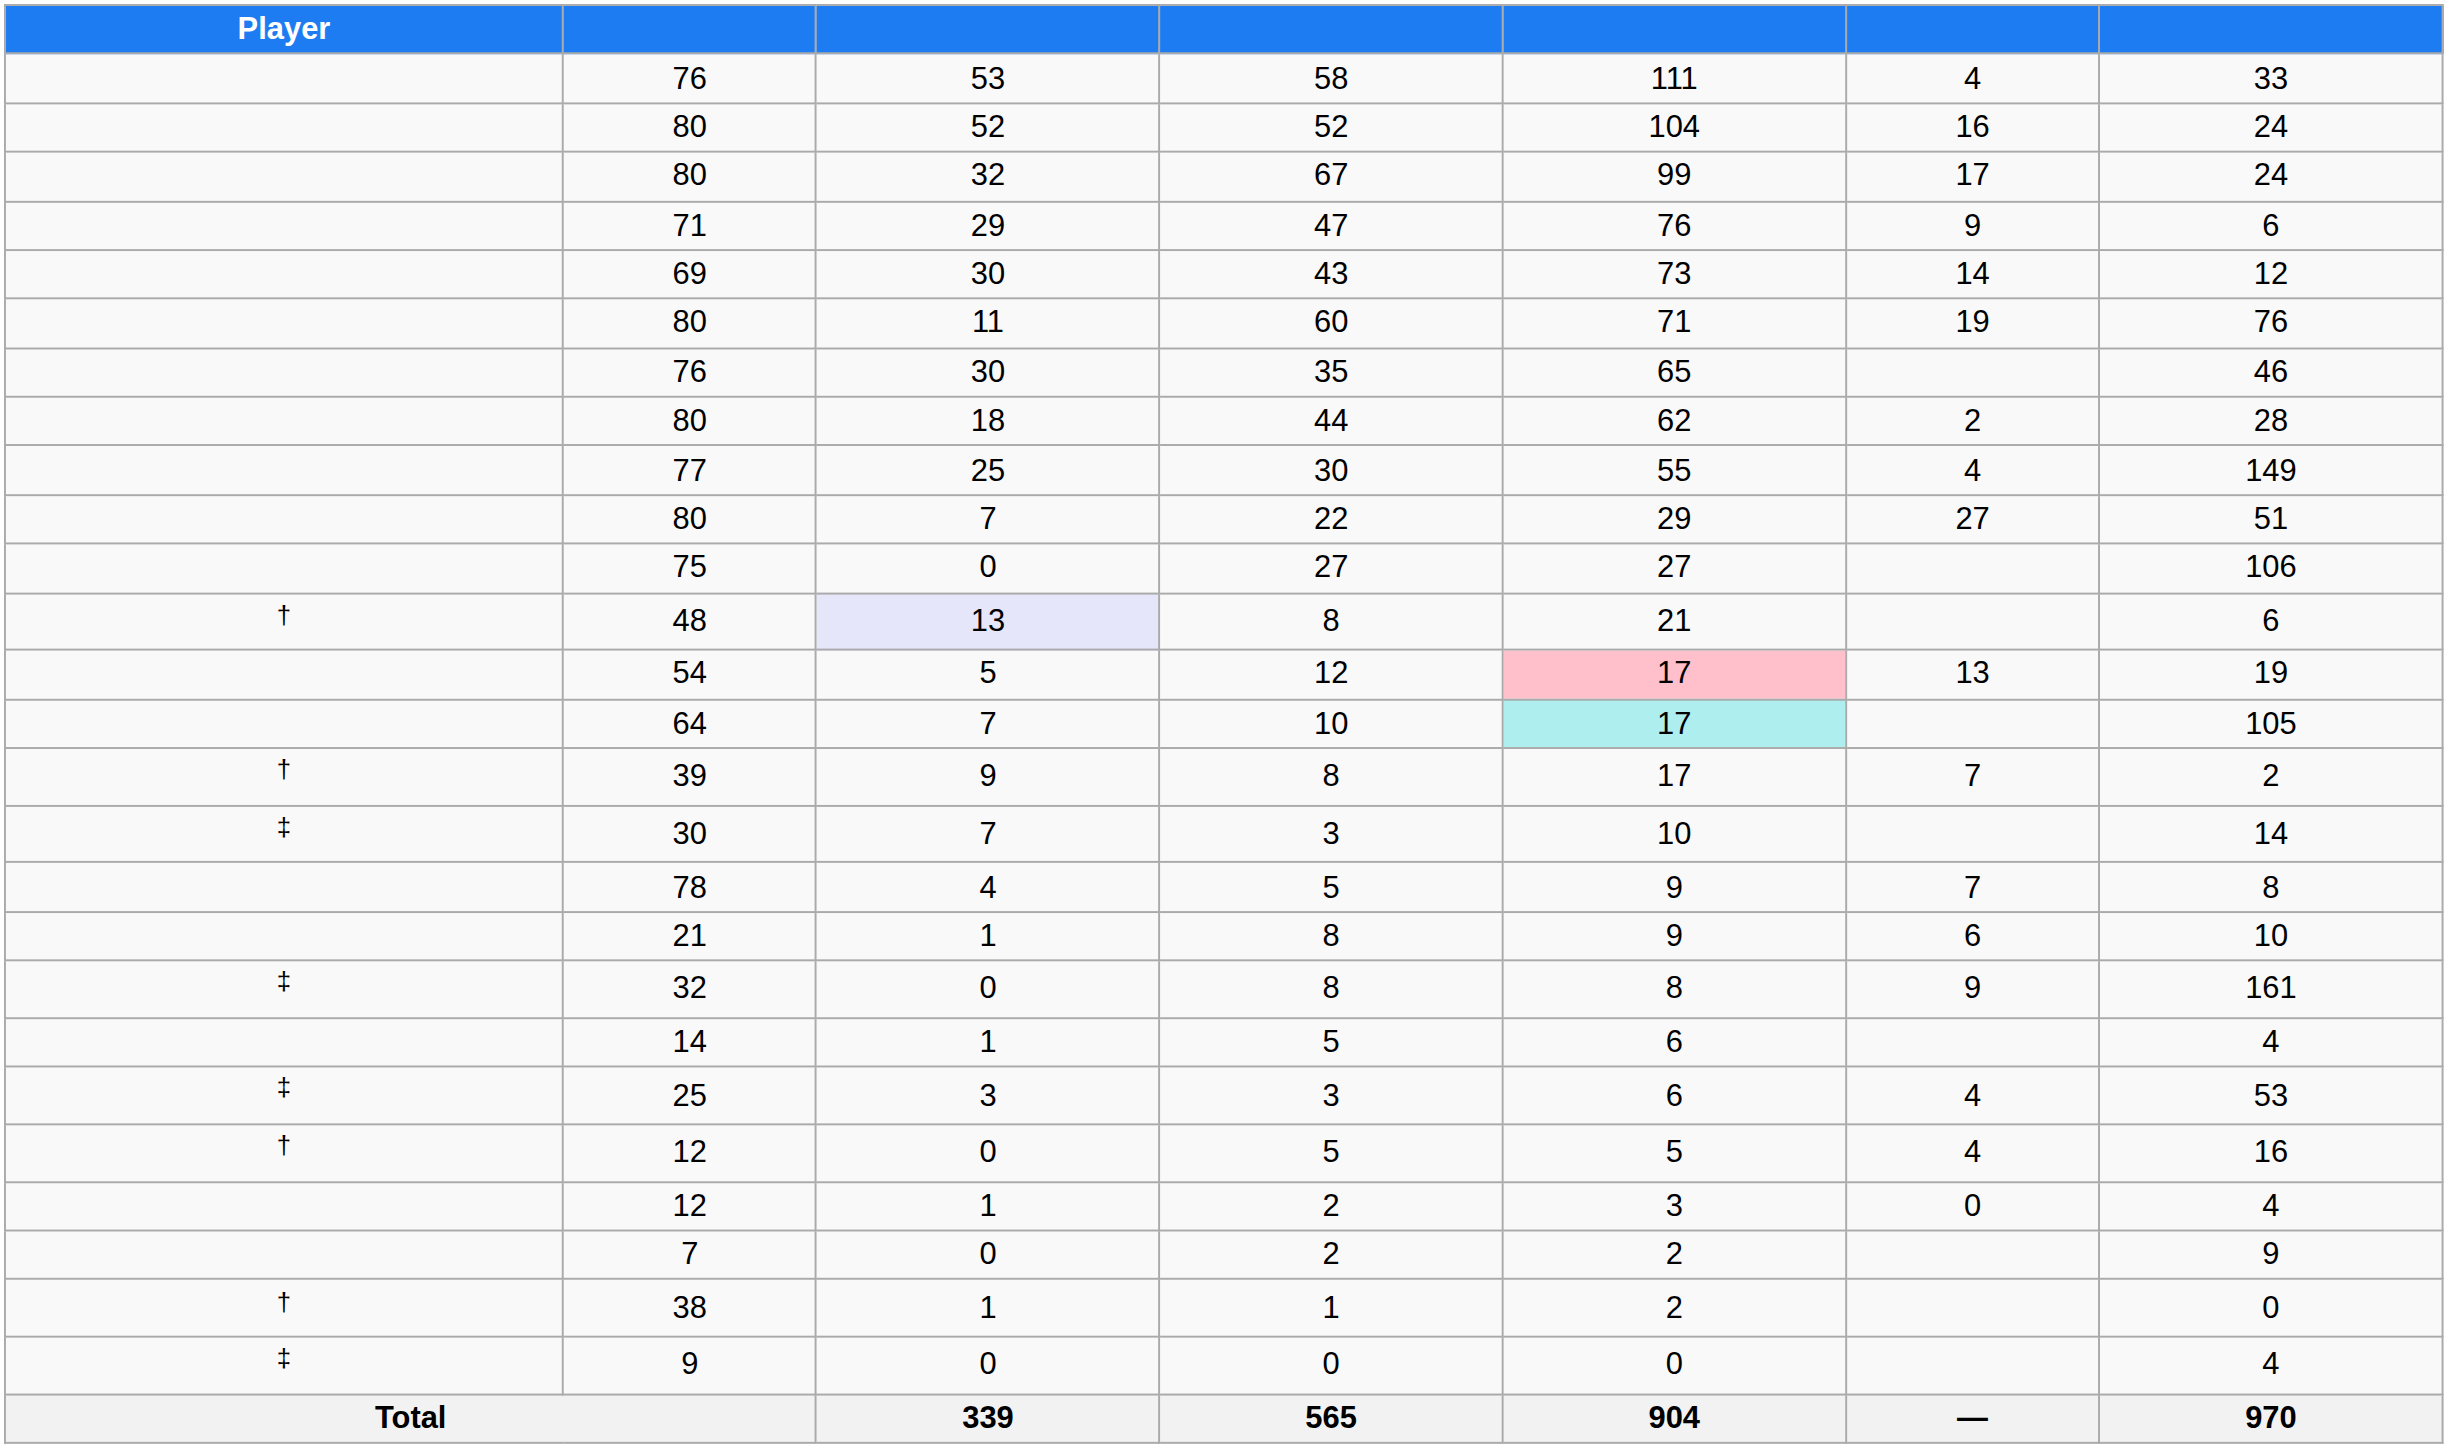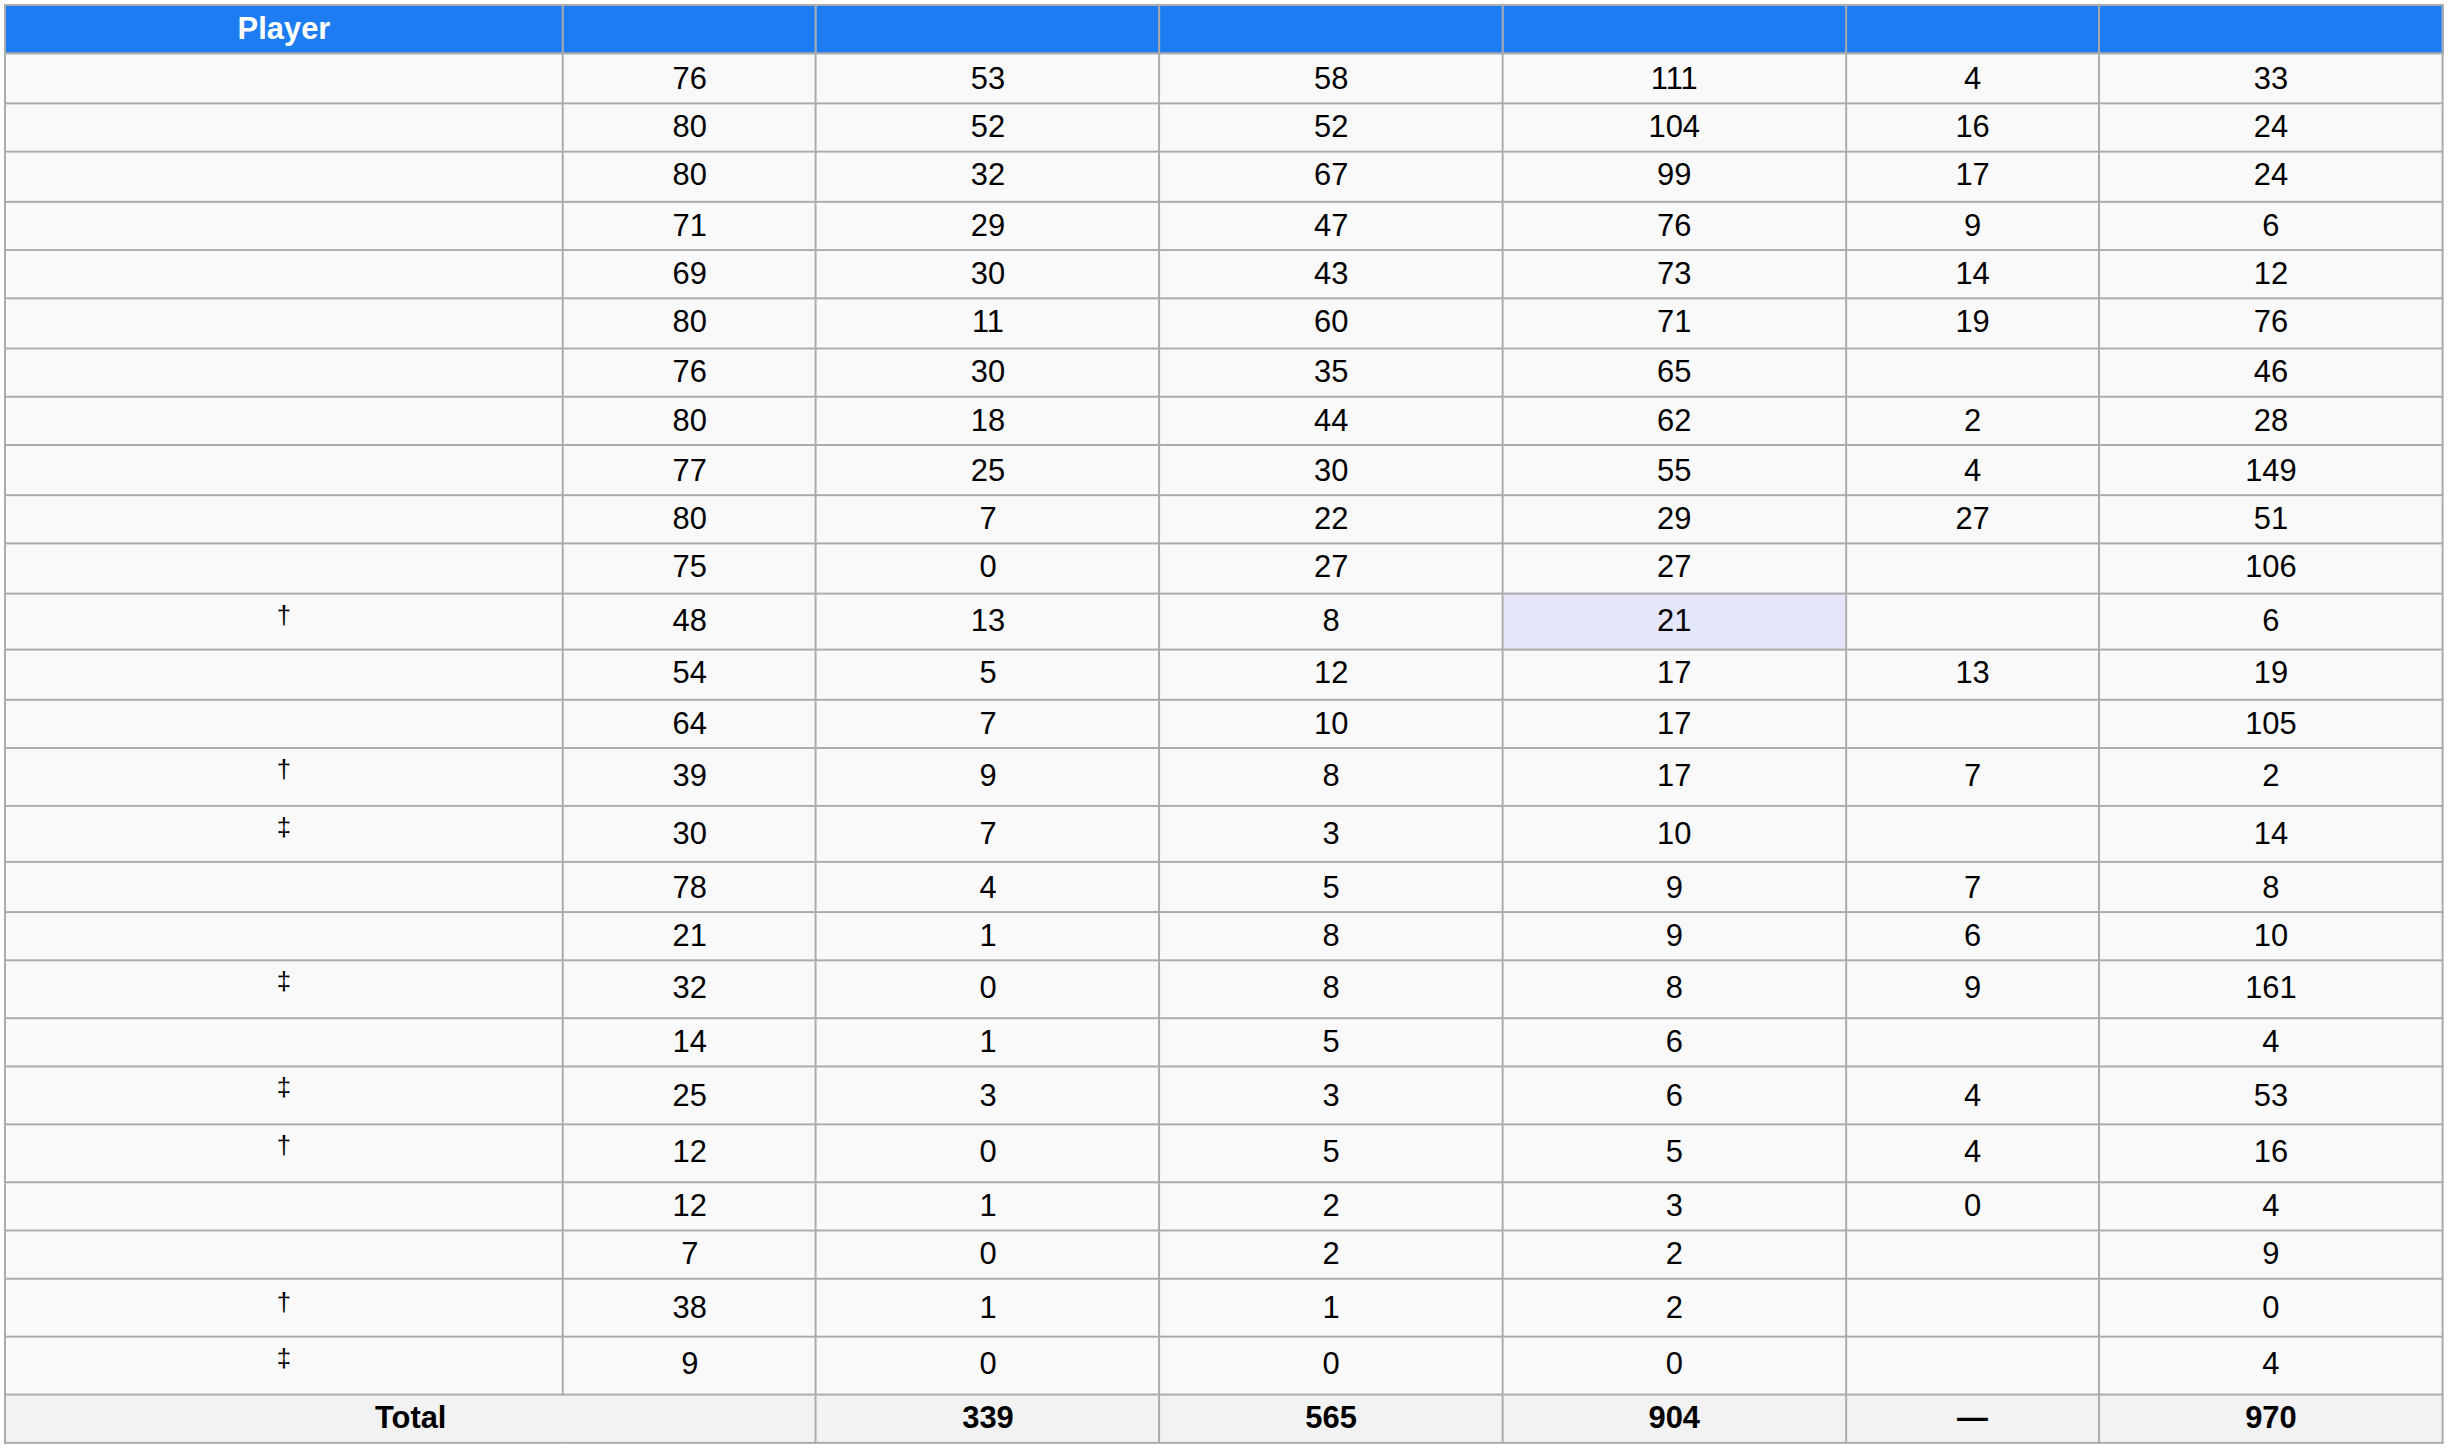(988, 620) lavender background -> (988, 620) no background
(1674, 620) no background -> (1674, 620) lavender background
(1674, 673) pink background -> (1674, 673) no background
(1674, 722) paleturquoise background -> (1674, 722) no background
